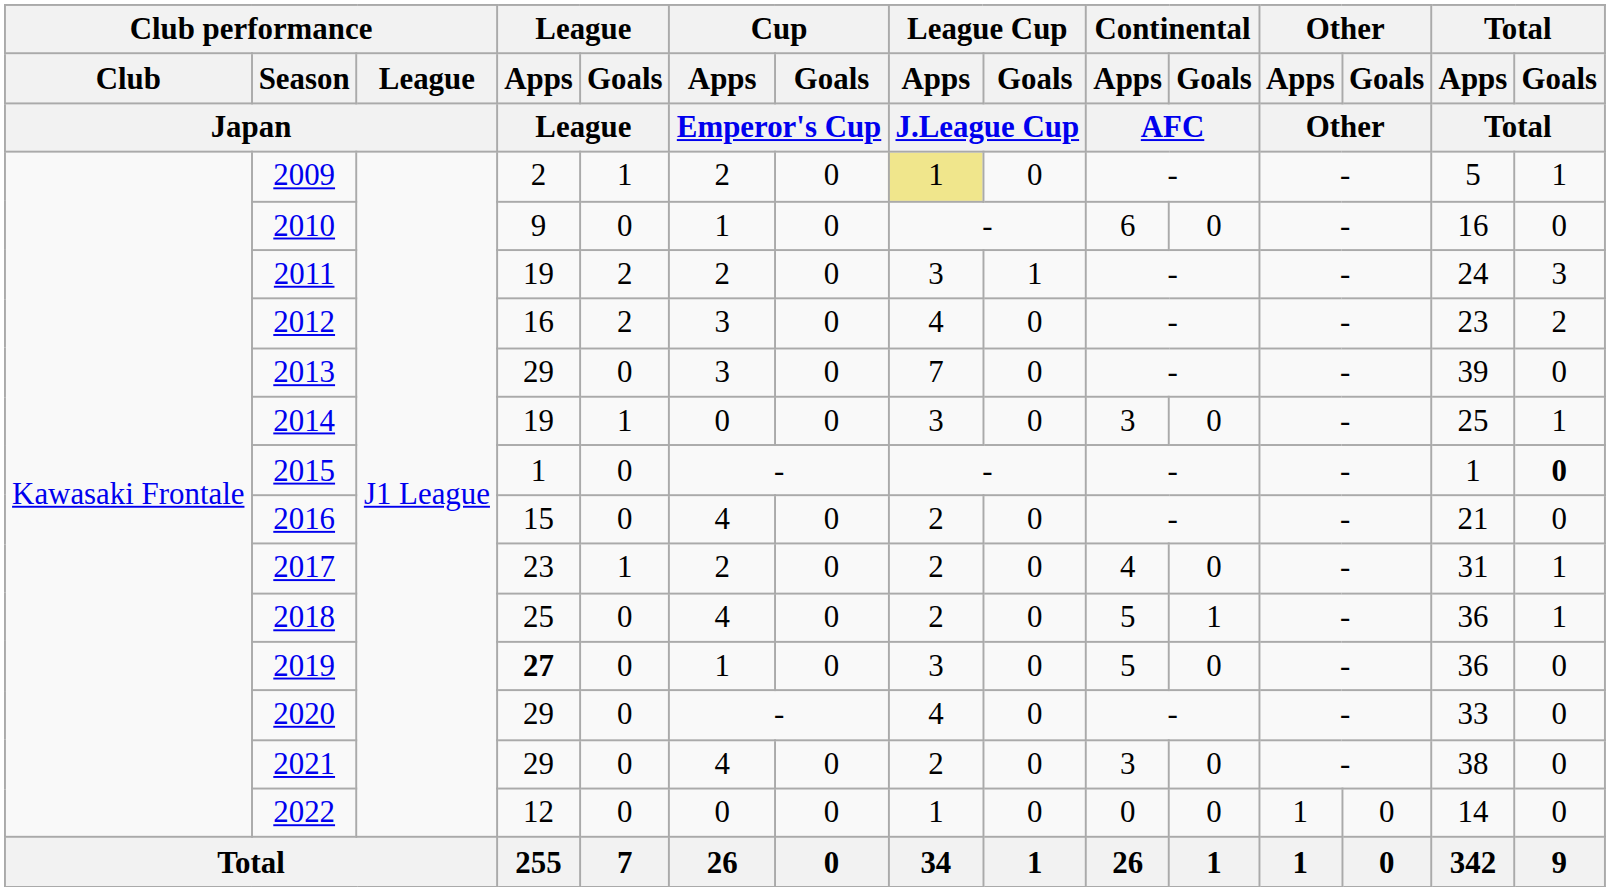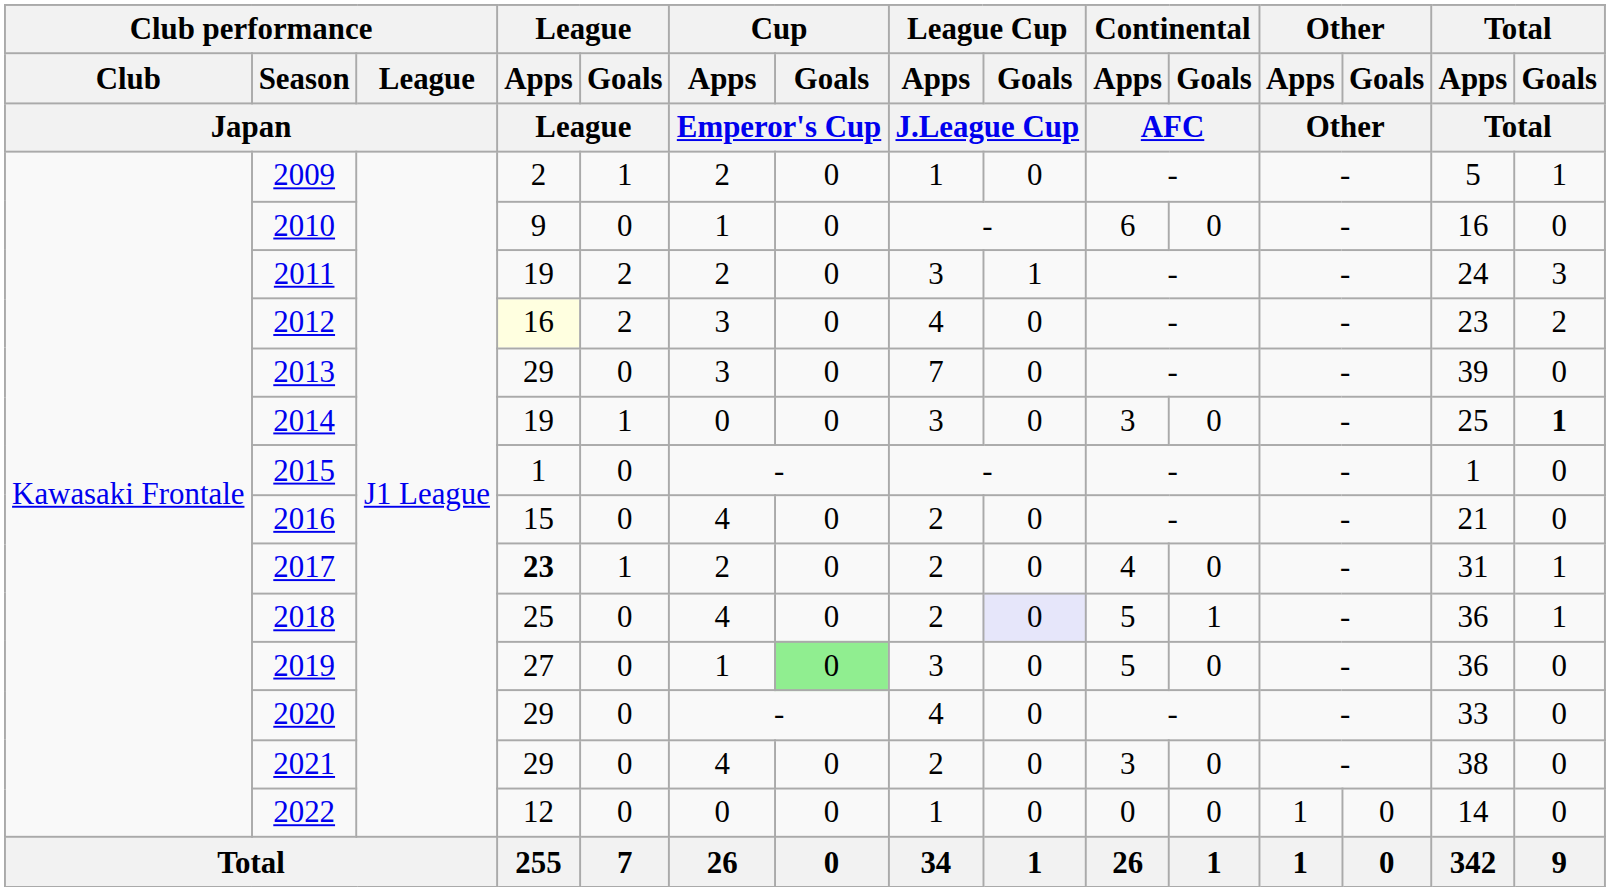(936, 175) khaki background -> (936, 175) no background
(538, 322) no background -> (538, 322) lightyellow background
(1559, 420) normal -> (1559, 420) bold
(1559, 469) bold -> (1559, 469) normal
(538, 567) normal -> (538, 567) bold
(1035, 616) no background -> (1035, 616) lavender background
(538, 665) bold -> (538, 665) normal
(832, 665) no background -> (832, 665) lightgreen background
